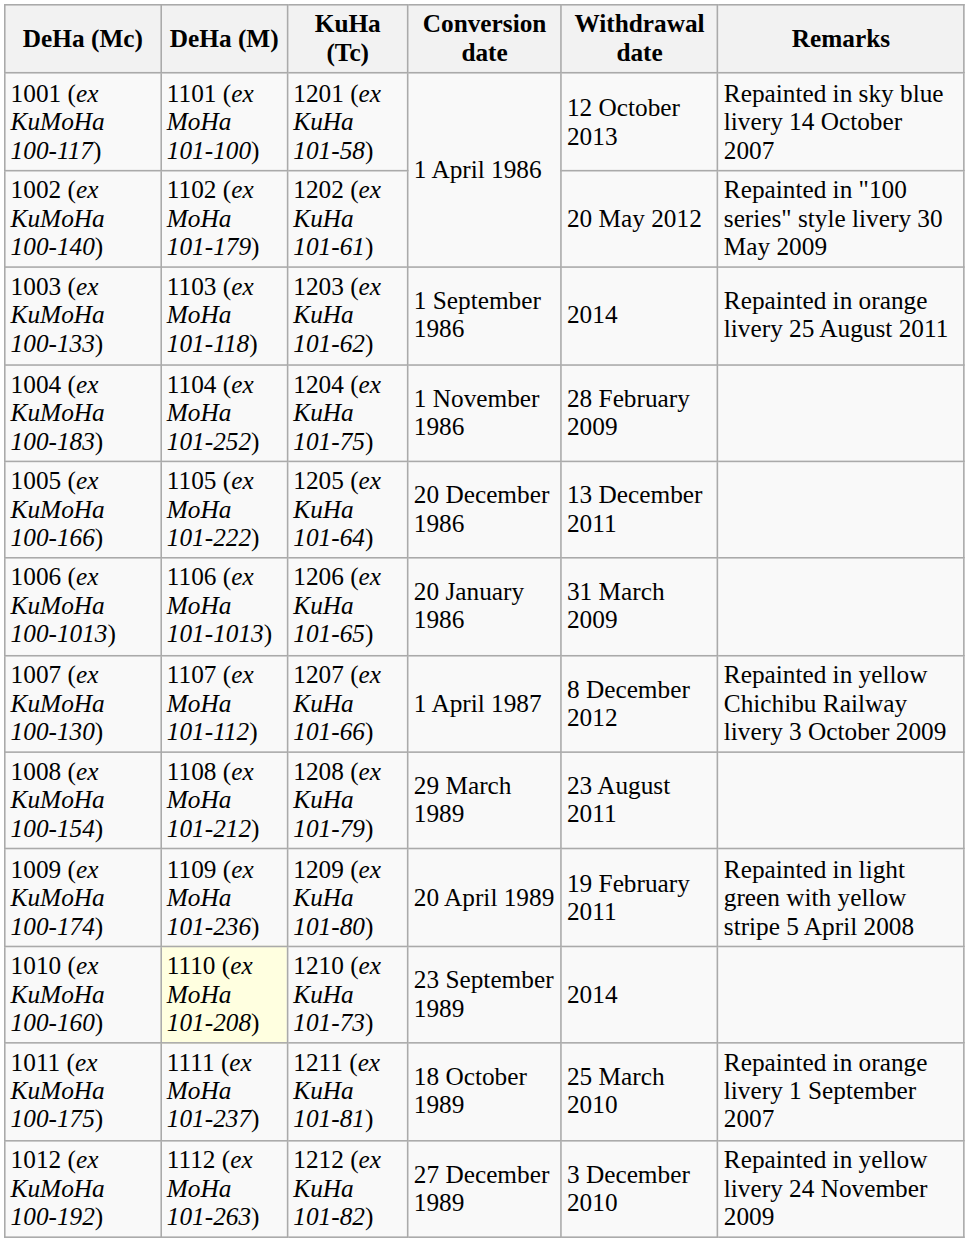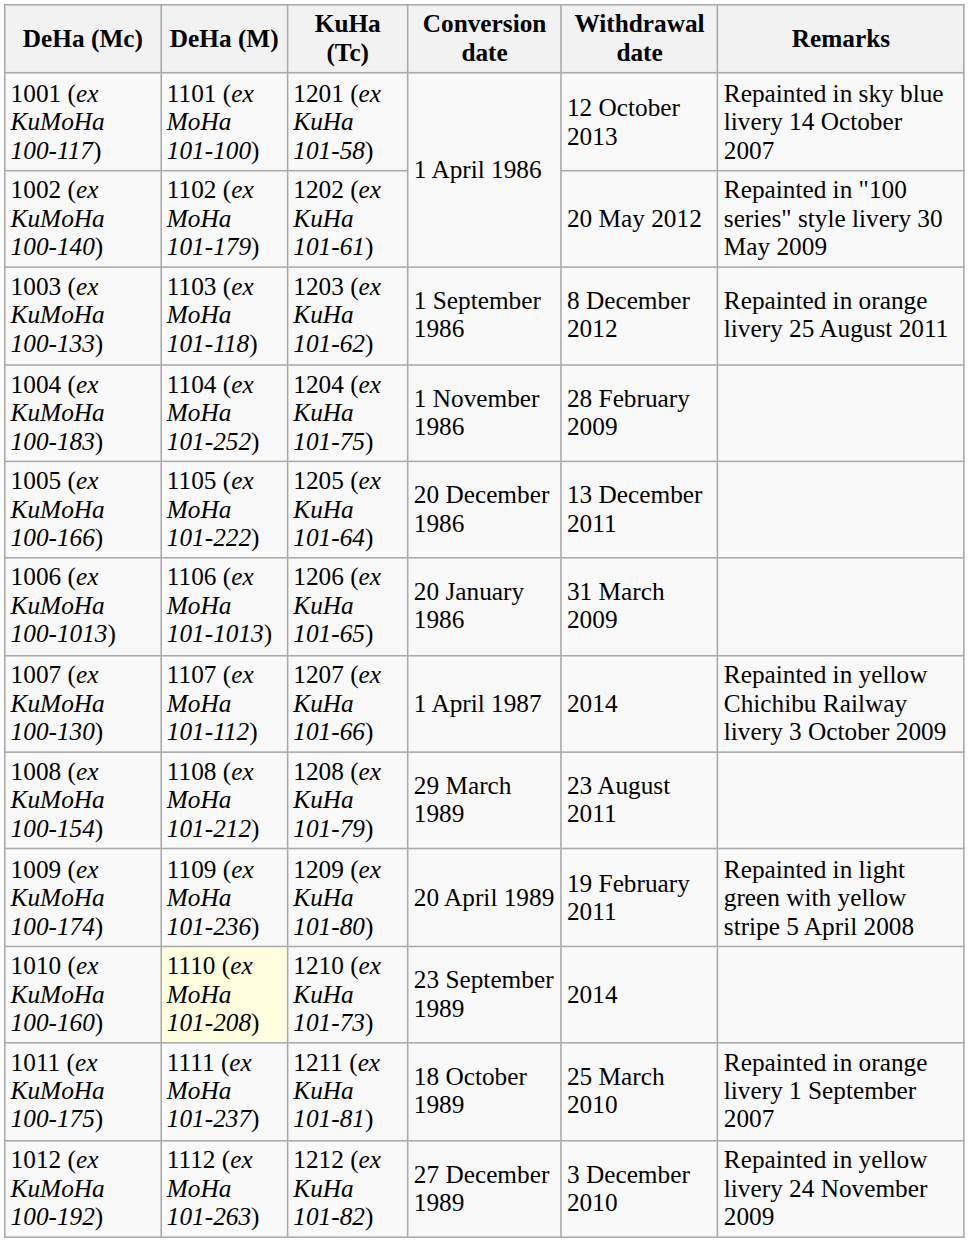(592, 315) 2014 -> (628, 315) 8 December 2012
(628, 703) 8 December 2012 -> (592, 703) 2014
